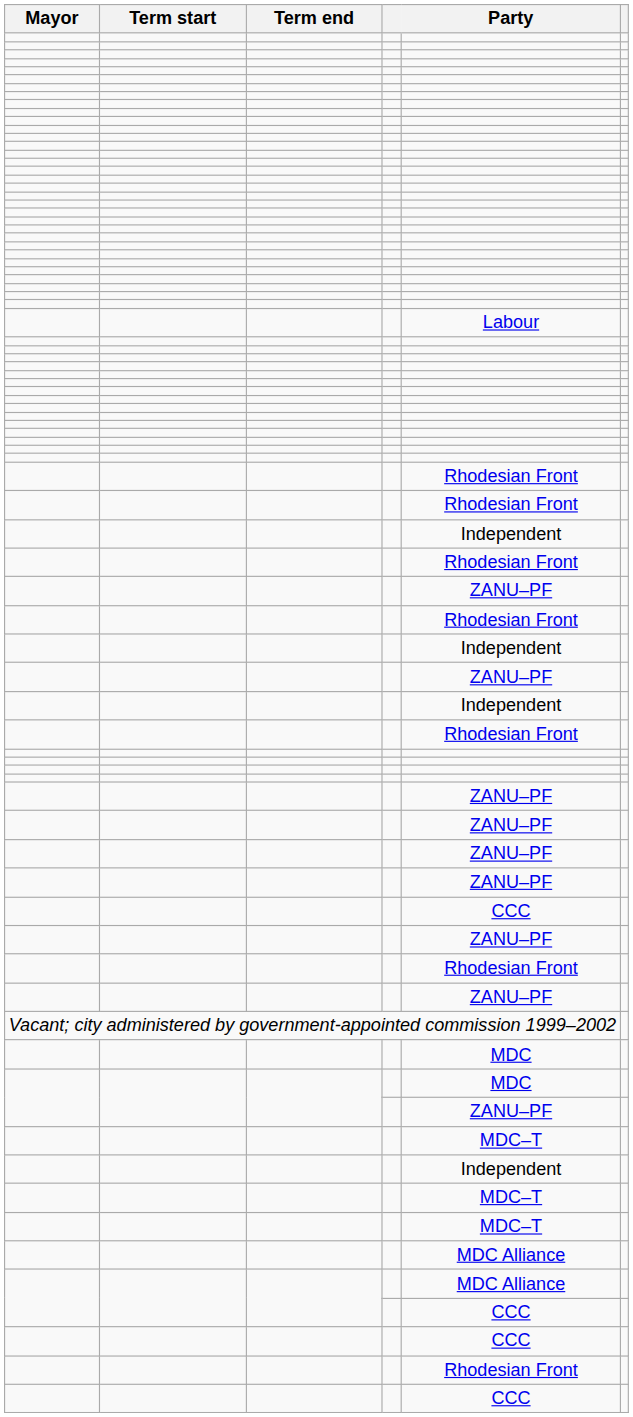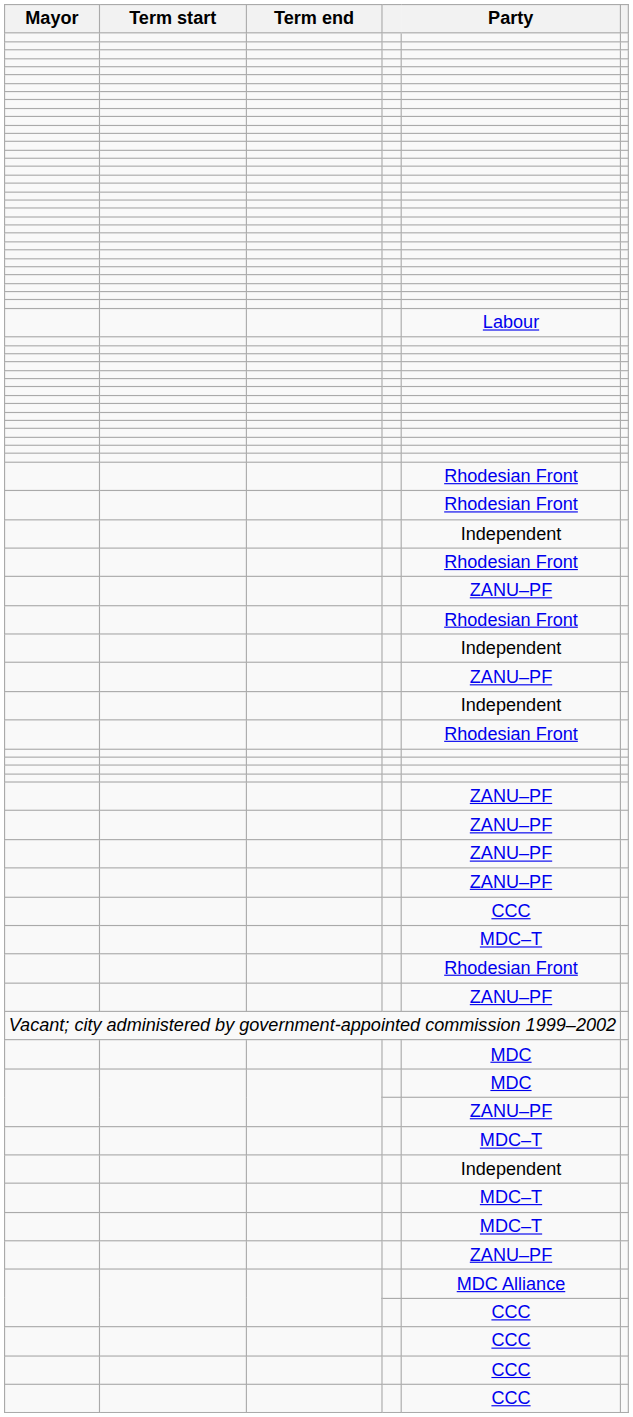(511, 939) ZANU–PF -> (511, 939) MDC–T
(511, 1255) MDC Alliance -> (511, 1255) ZANU–PF
(511, 1369) Rhodesian Front -> (511, 1369) CCC
